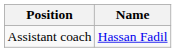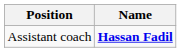(133, 36) normal -> (135, 36) bold
